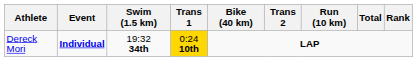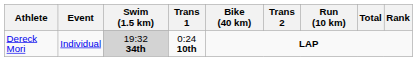(82, 44) bold -> (81, 44) normal
(139, 44) no background -> (136, 44) lightgrey background
(189, 44) gold background -> (187, 44) no background
